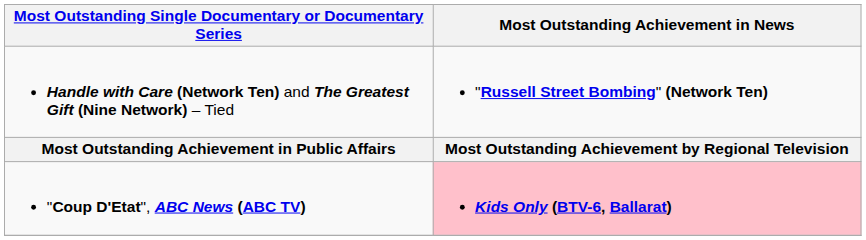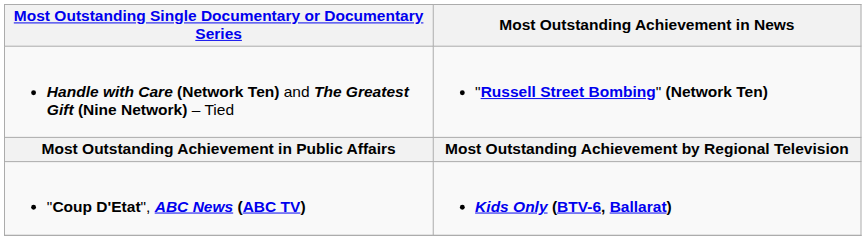(647, 207) pink background -> (647, 207) no background
